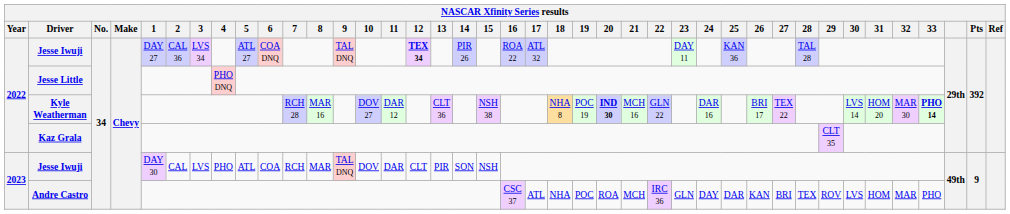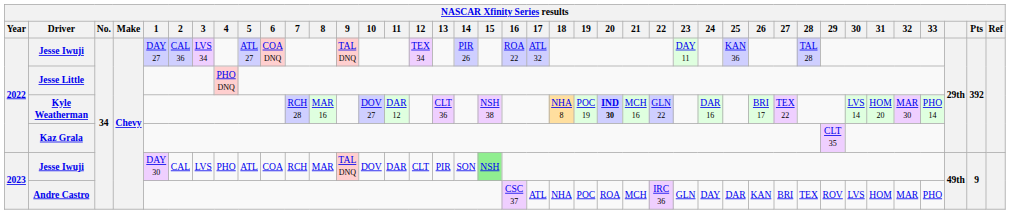(418, 52) bold -> (421, 51) normal
(932, 109) bold -> (932, 108) normal
(488, 166) no background -> (490, 166) lightgreen background
